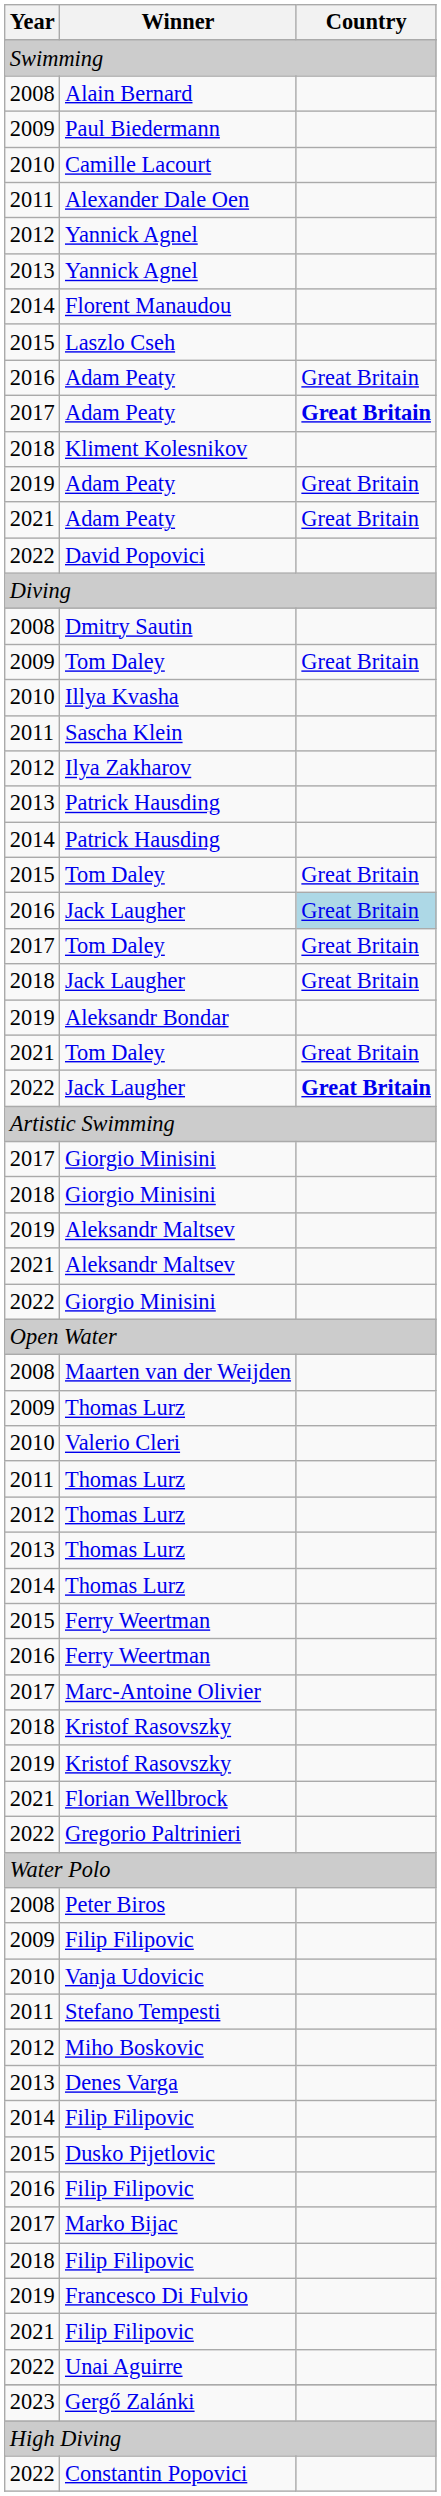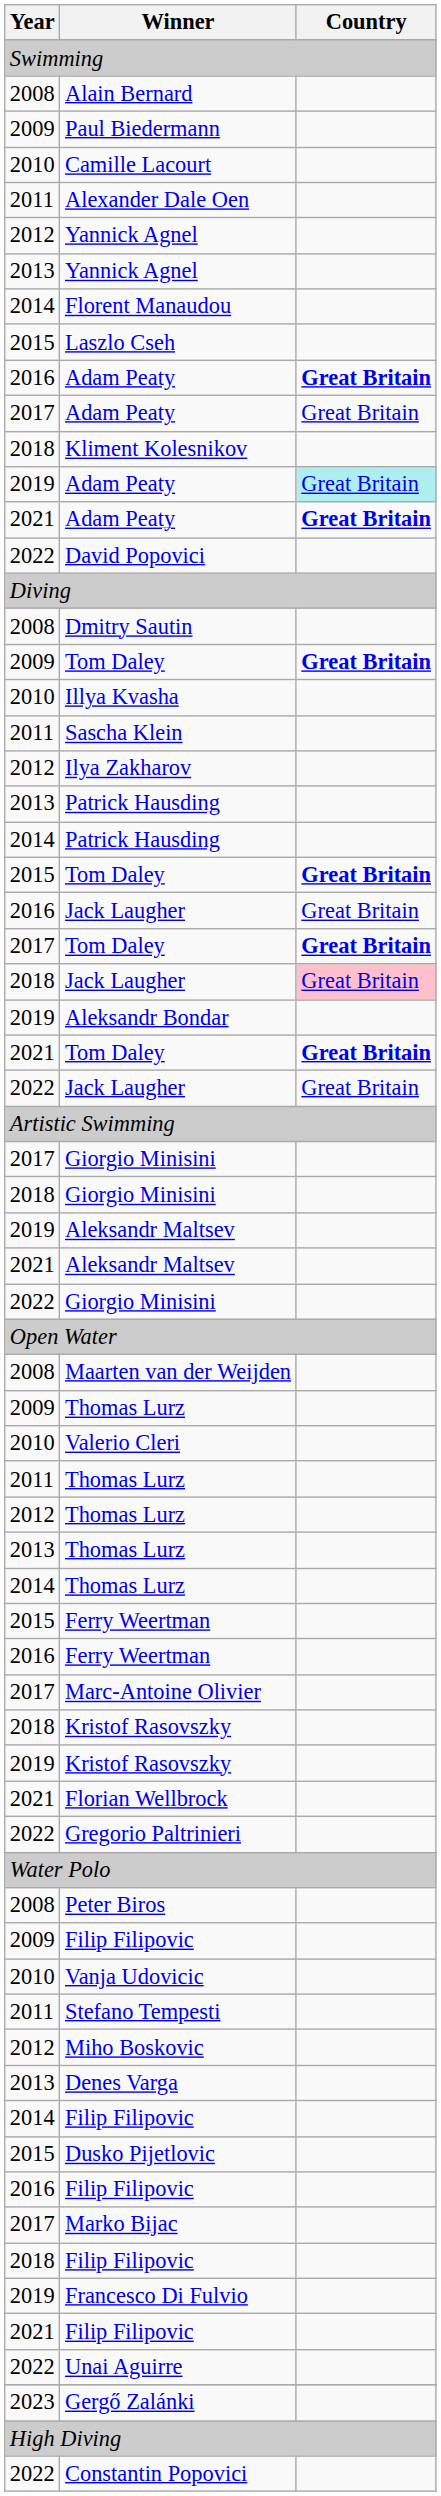(360, 377) normal -> (366, 377) bold
(366, 413) bold -> (360, 413) normal
(360, 484) no background -> (360, 484) paleturquoise background
(360, 519) normal -> (366, 519) bold
(360, 661) normal -> (366, 661) bold
(360, 874) normal -> (366, 874) bold
(360, 910) lightblue background -> (360, 910) no background
(360, 945) normal -> (366, 945) bold
(360, 981) no background -> (360, 981) pink background
(360, 1052) normal -> (366, 1052) bold
(366, 1088) bold -> (360, 1088) normal
